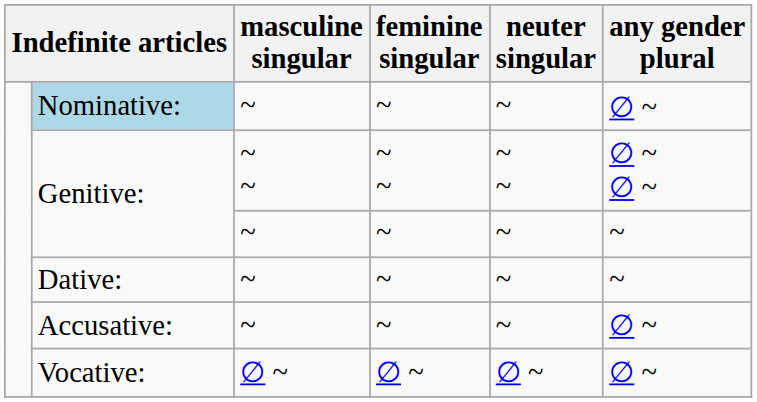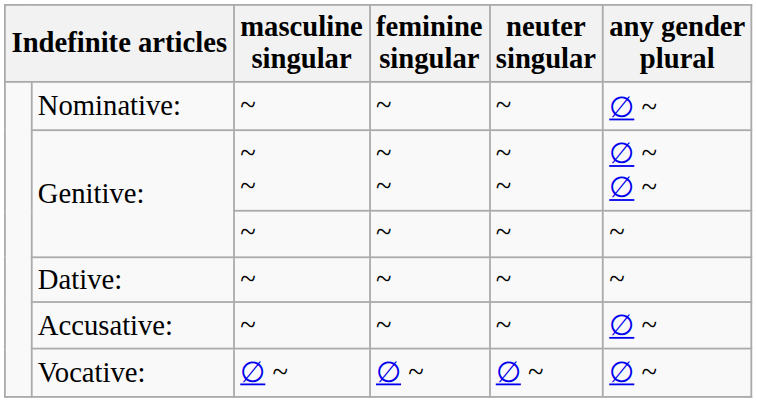(109, 105) lightblue background -> (109, 105) no background
